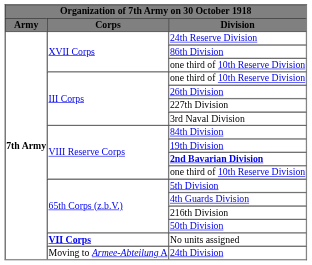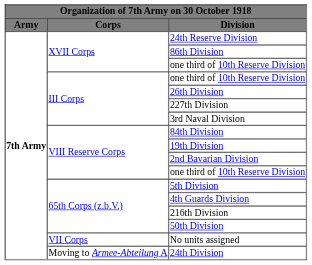(217, 159) bold -> (214, 159) normal
(70, 239) bold -> (68, 239) normal
